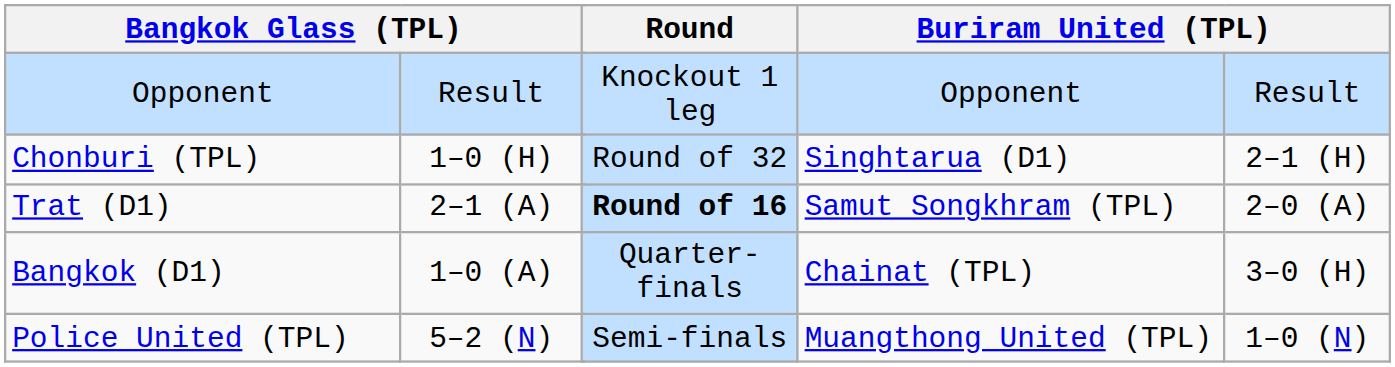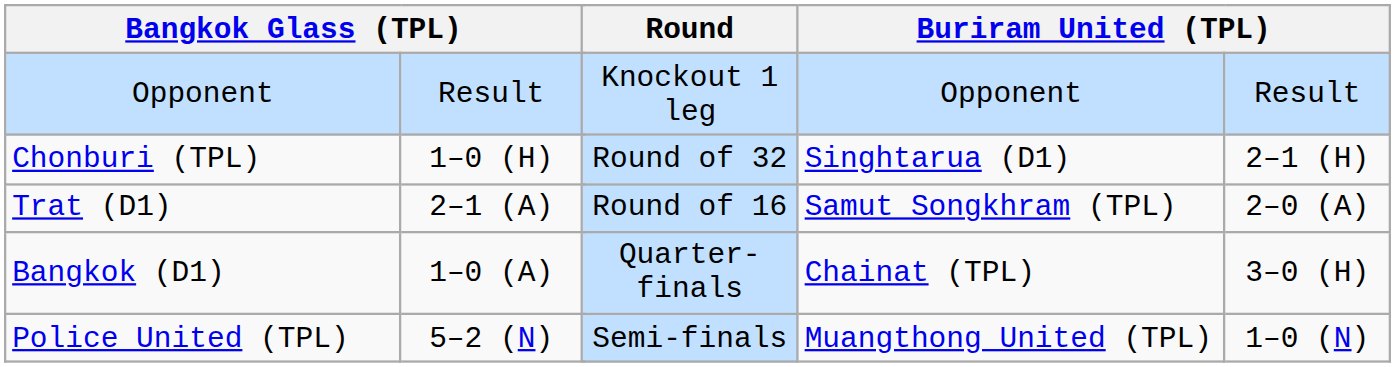(690, 208) bold -> (690, 208) normal
